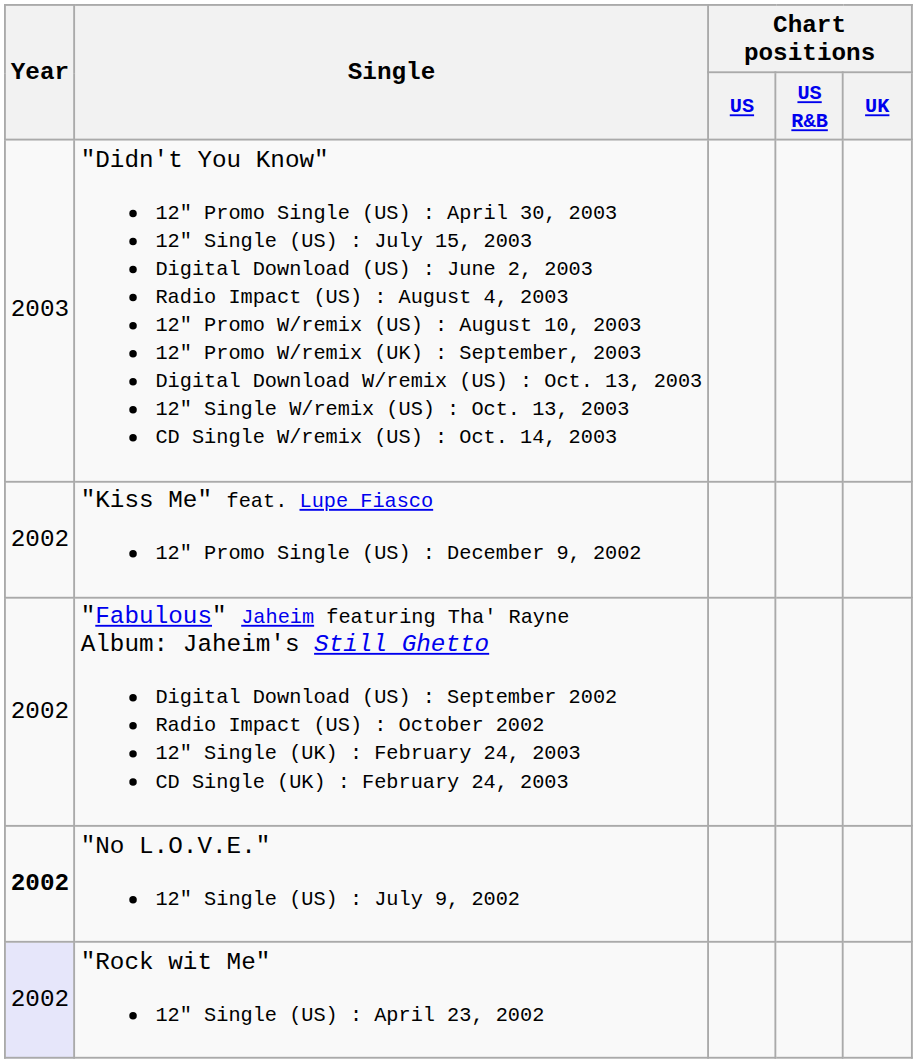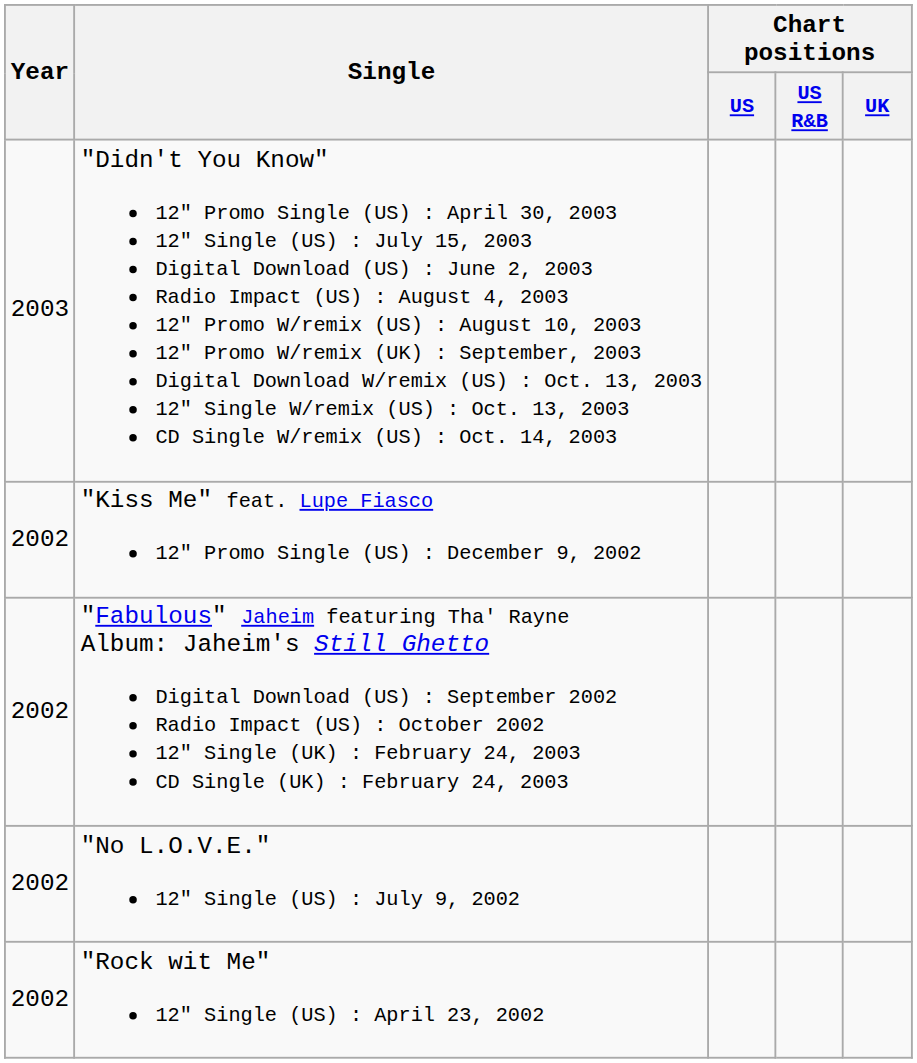(40, 884) bold -> (40, 884) normal
(40, 1000) lavender background -> (40, 1000) no background
